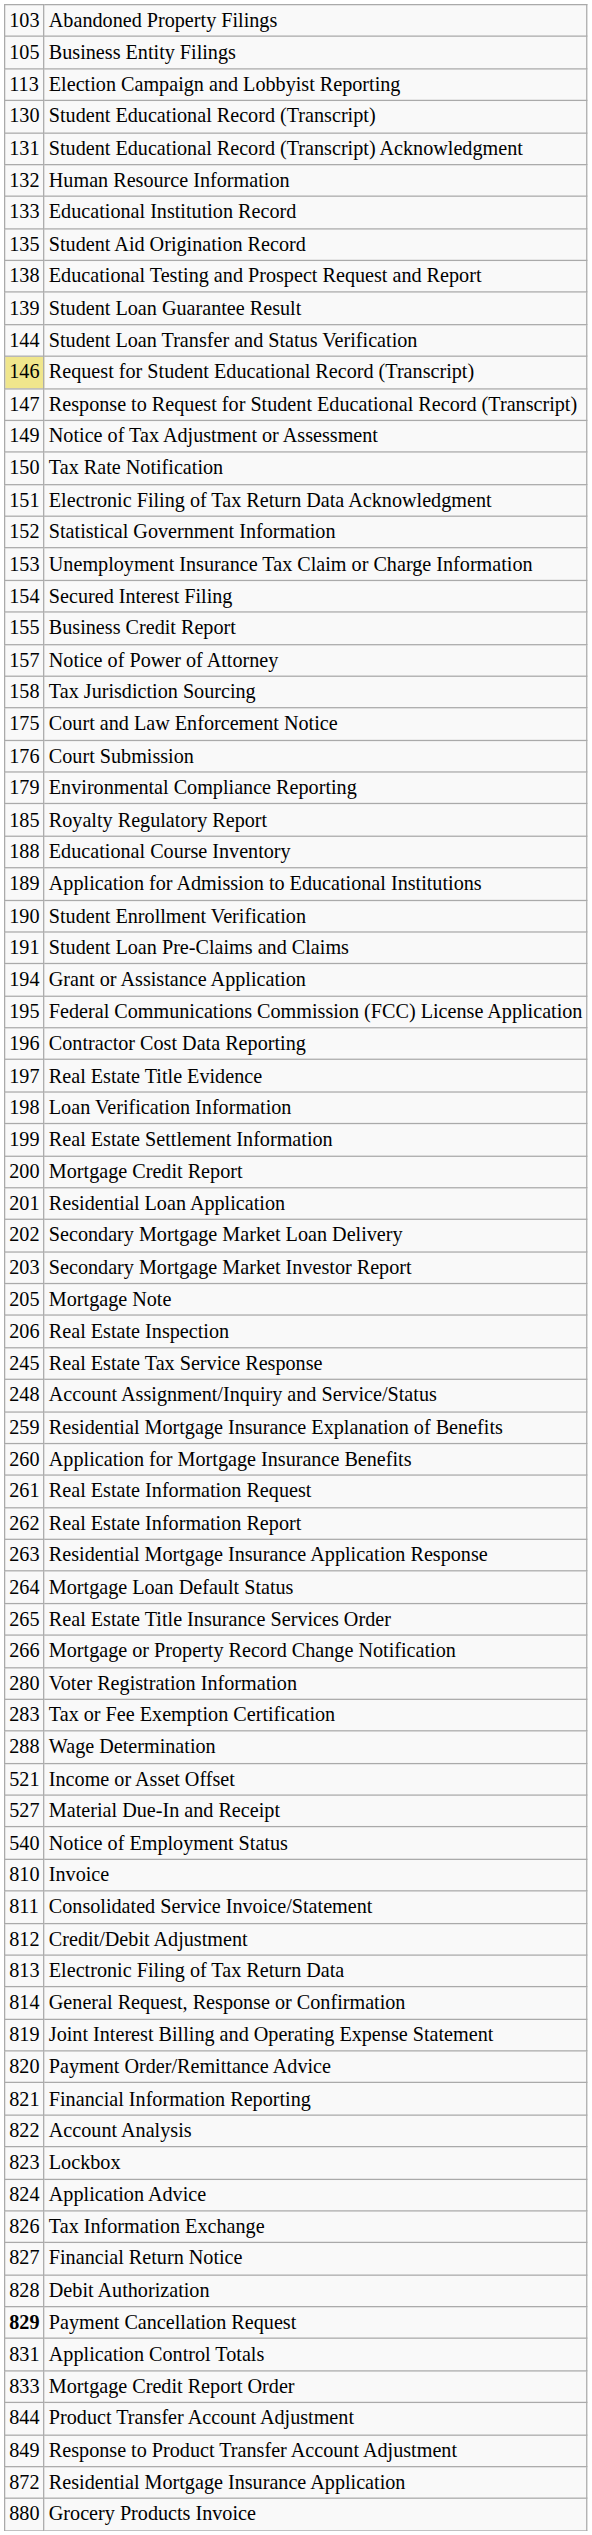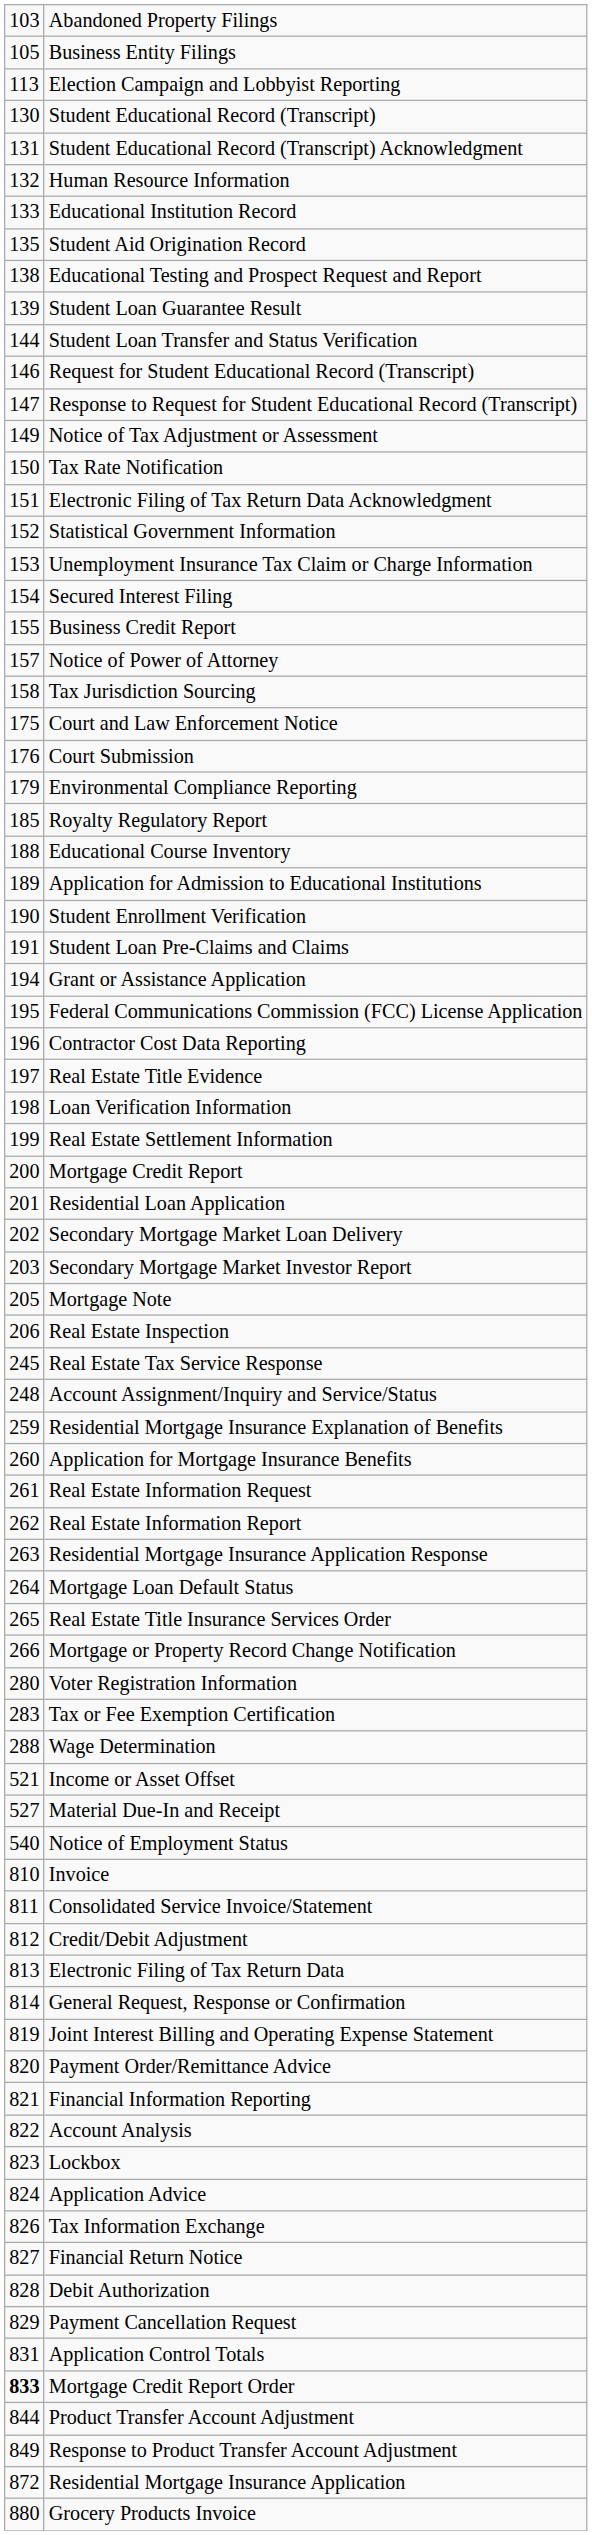(24, 372) khaki background -> (24, 372) no background
(24, 2322) bold -> (24, 2322) normal
(24, 2386) normal -> (24, 2386) bold
